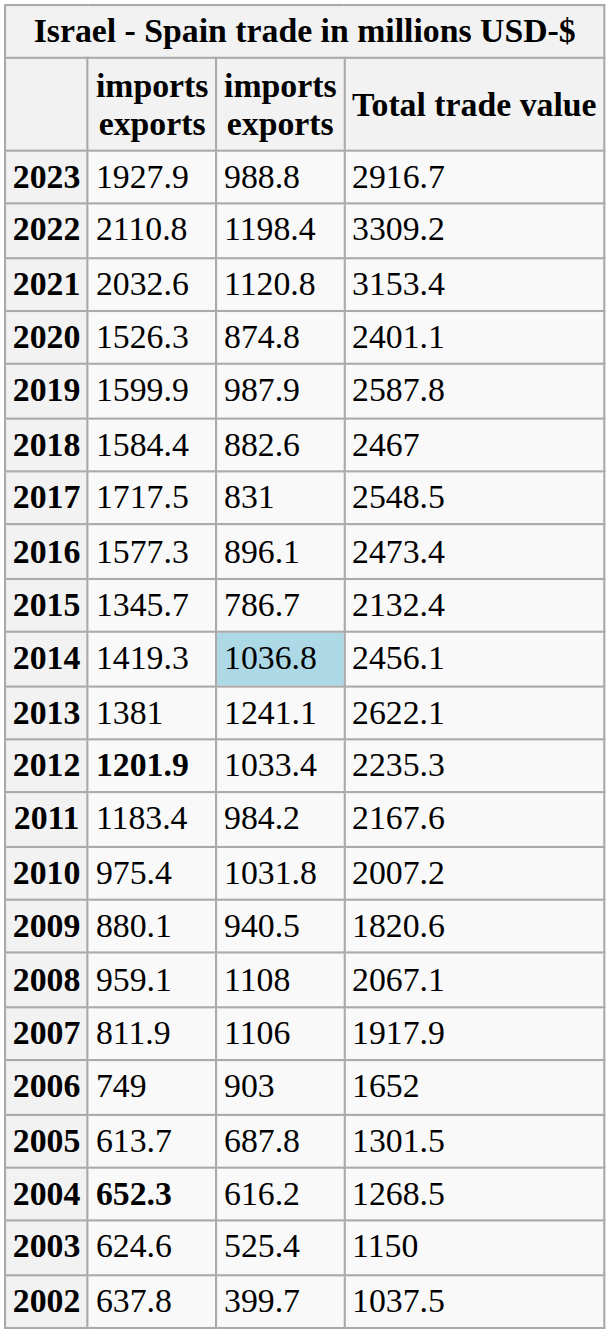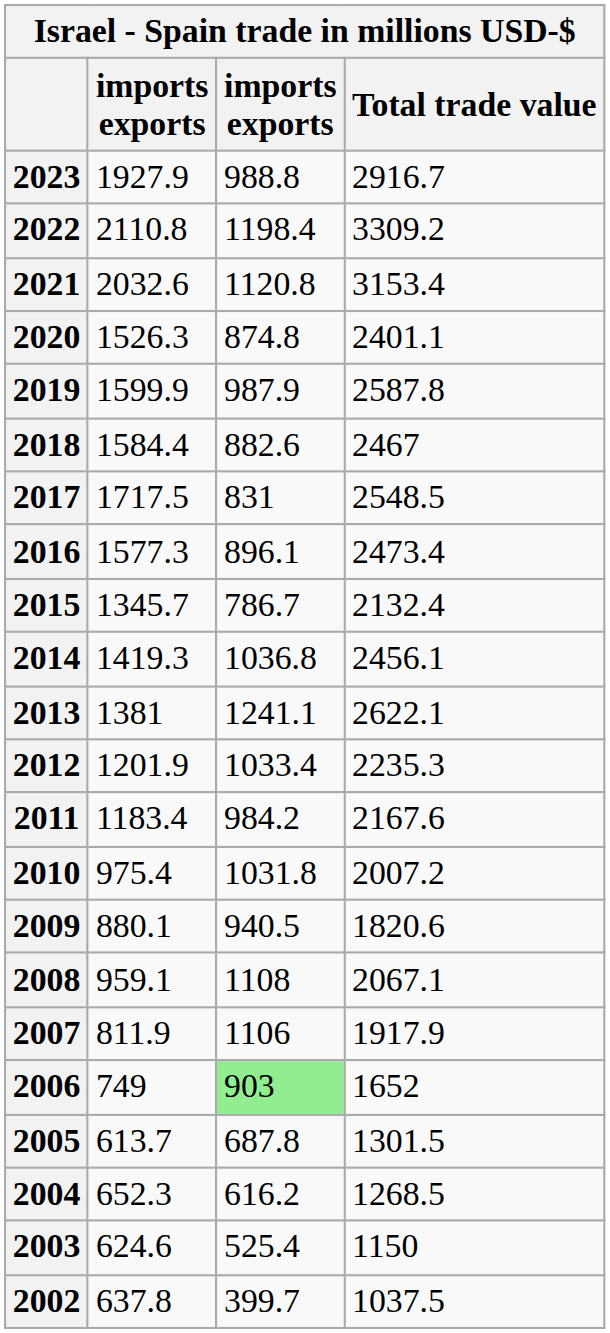(270, 658) lightblue background -> (270, 658) no background
(142, 765) bold -> (142, 765) normal
(249, 1086) no background -> (249, 1086) lightgreen background
(134, 1193) bold -> (134, 1193) normal
